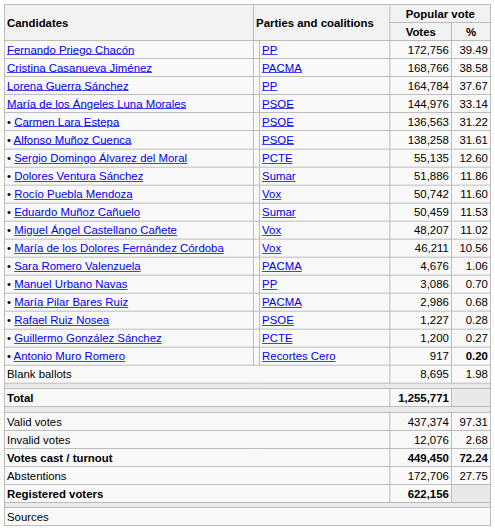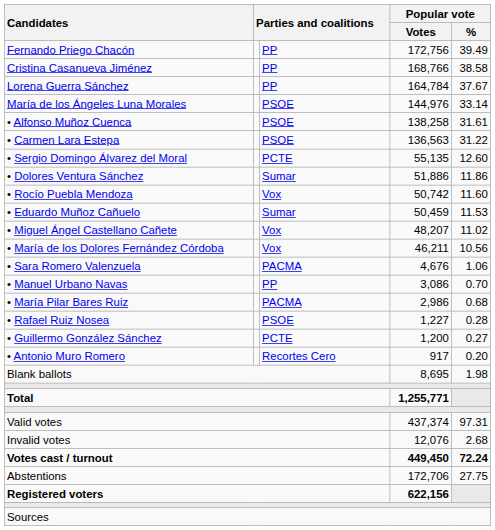(282, 68) PACMA -> (270, 68) PP
rows swapped: (69, 140) <-> (63, 122)
(477, 356) bold -> (477, 356) normal
